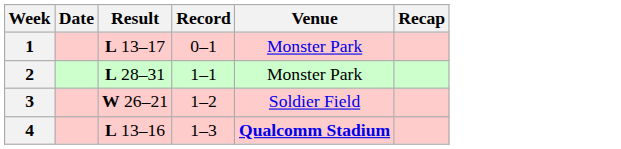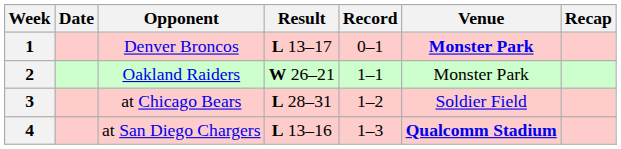+ column: (181, 18)
(315, 46) normal -> (481, 46) bold
(135, 74) L 28–31 -> (302, 74) W 26–21
(135, 102) W 26–21 -> (302, 102) L 28–31
